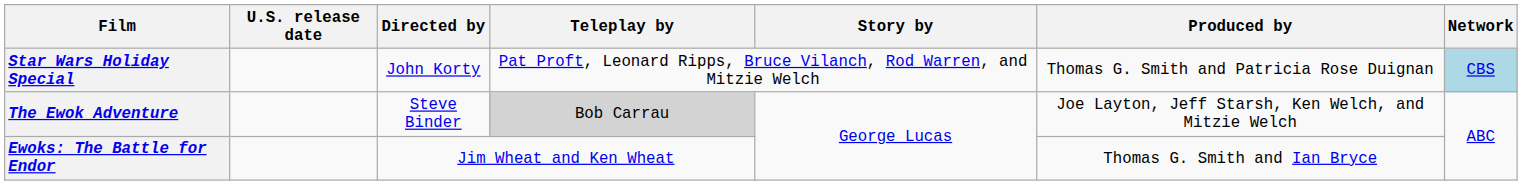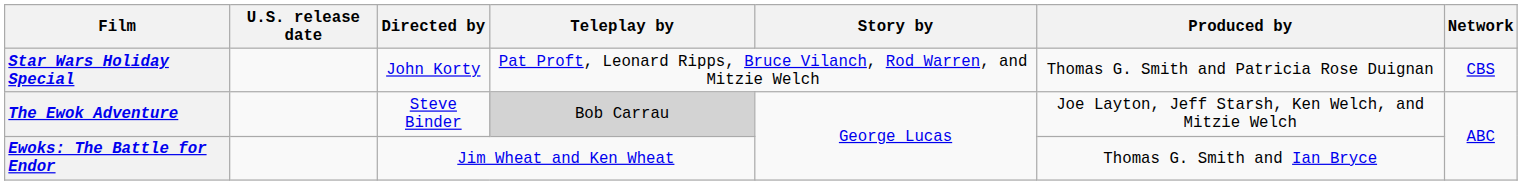(1481, 70) lightblue background -> (1481, 70) no background
